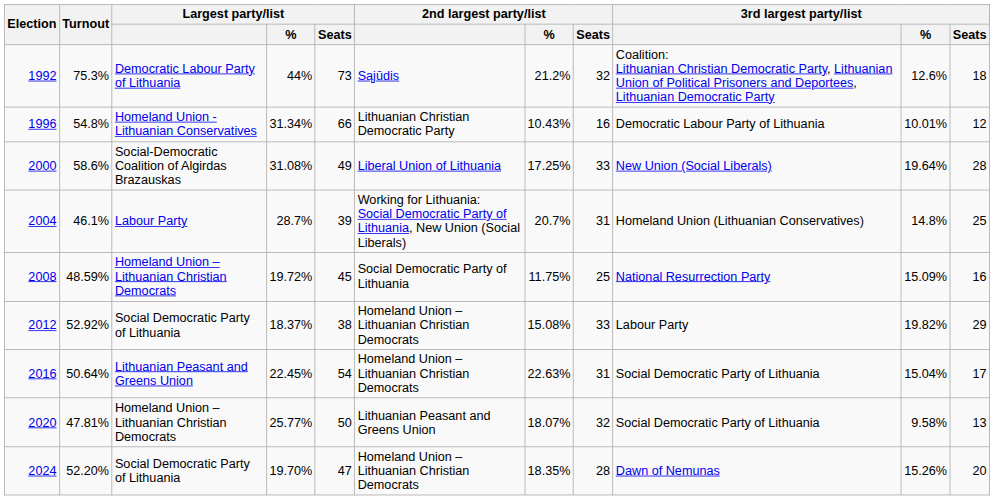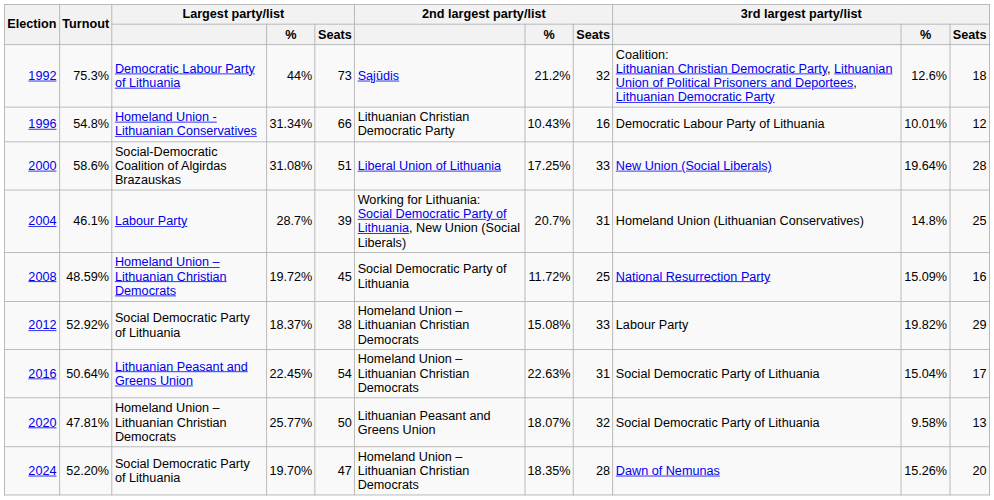(345, 165) 49 -> (345, 165) 51
(549, 277) 11.75% -> (549, 277) 11.72%
